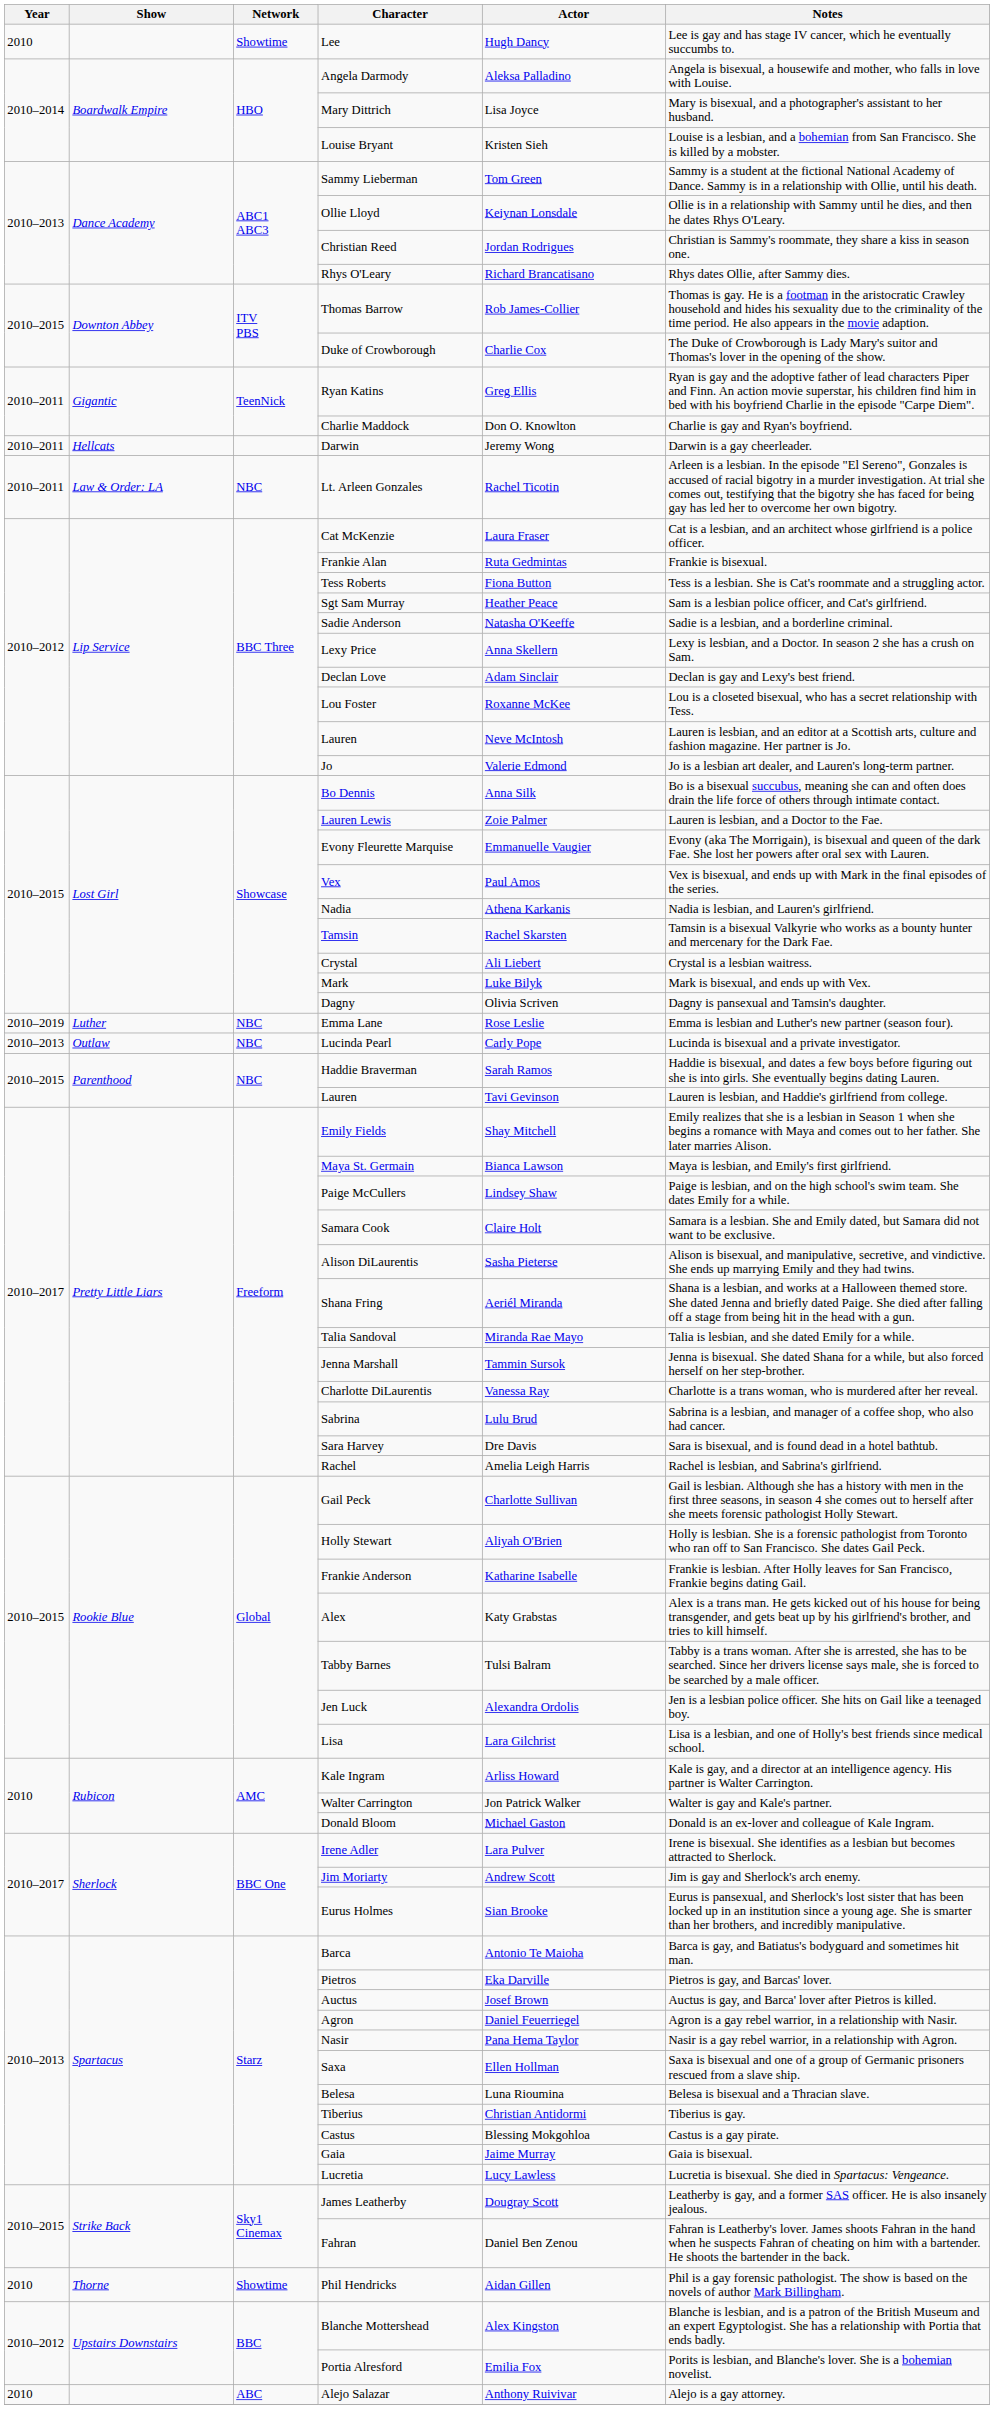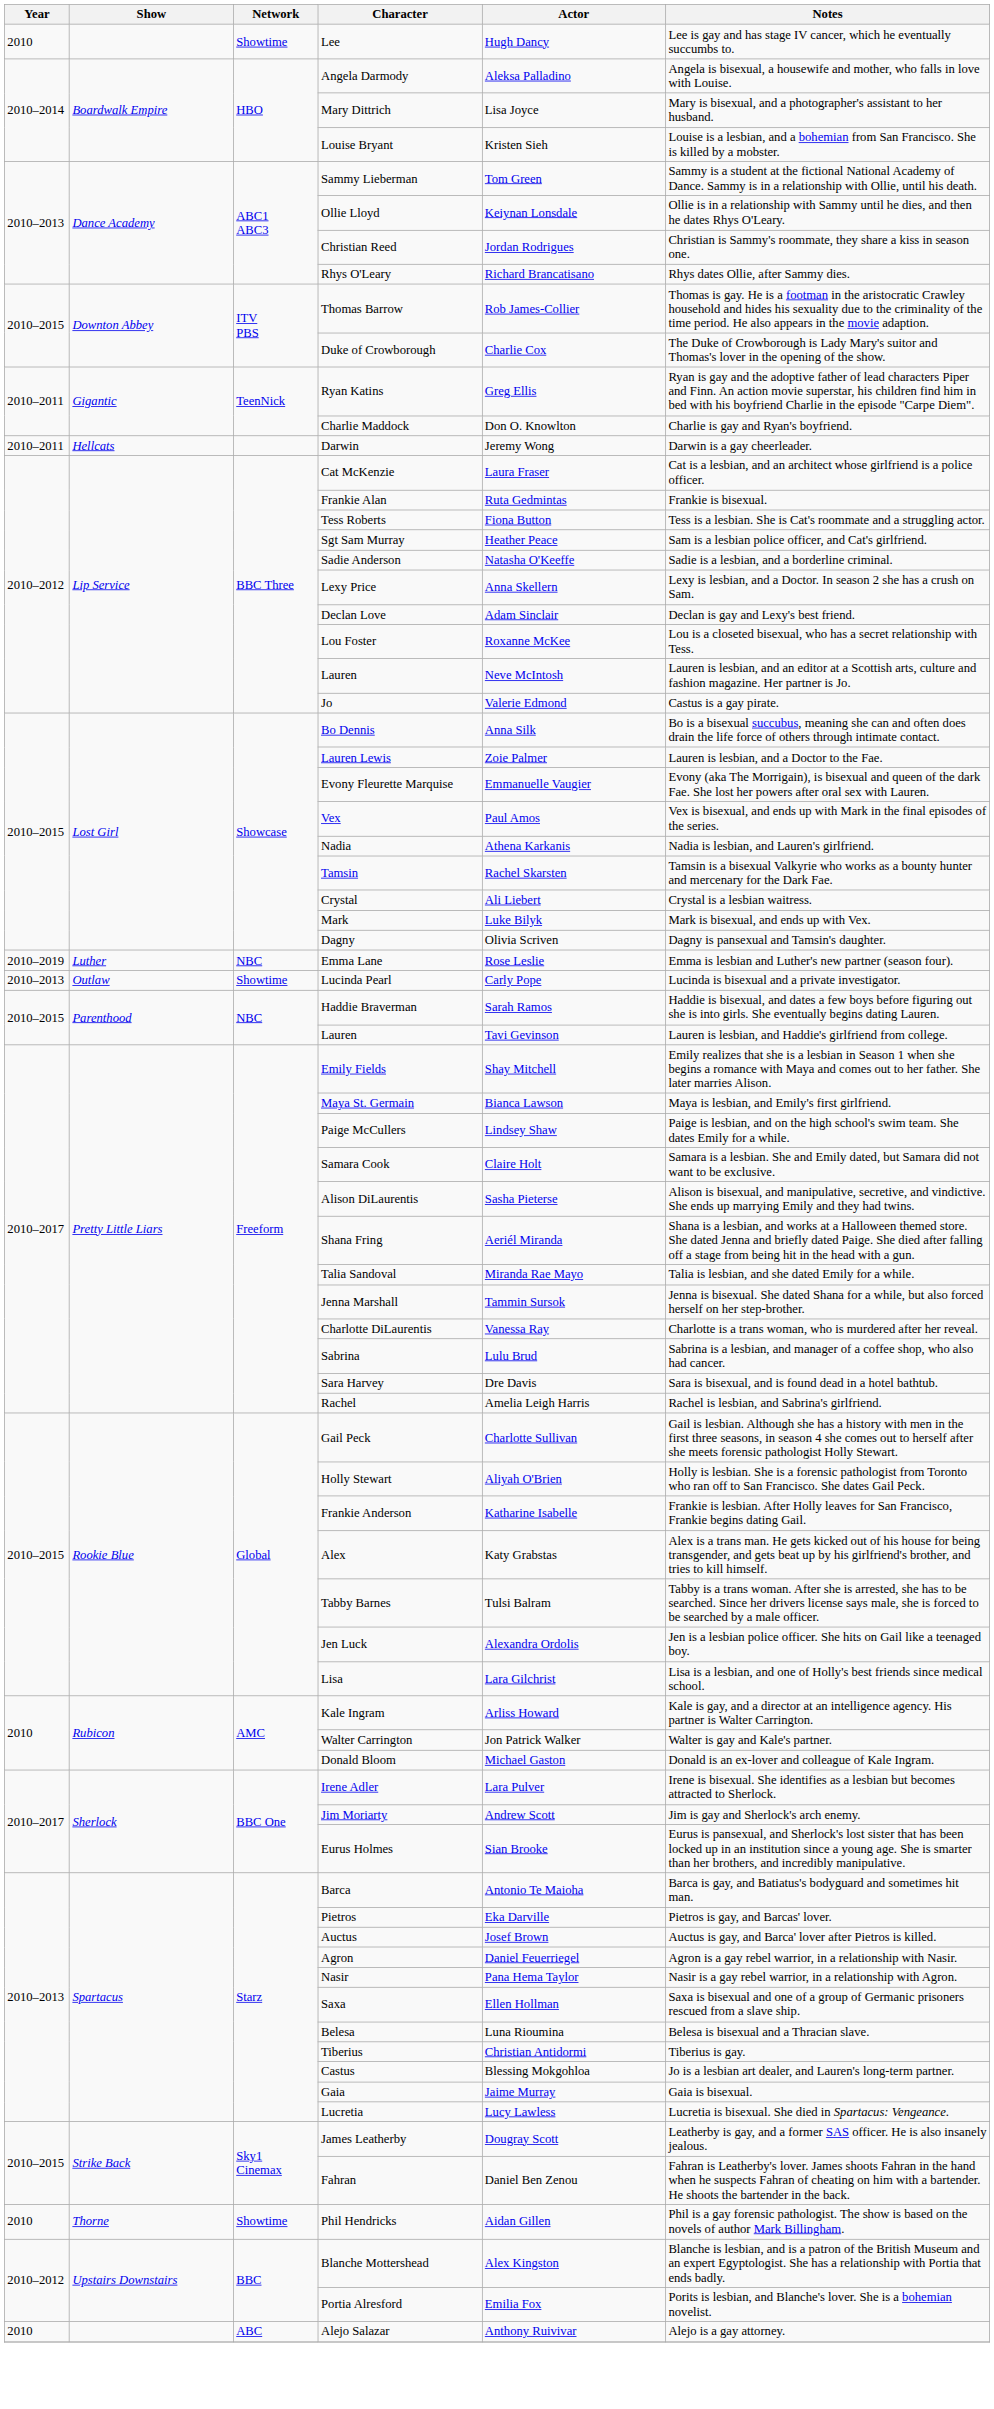- row: (118, 487)
(811, 765) Jo is a lesbian art dealer, and Lauren's long-term partner. -> (724, 703) Castus is a gay pirate.
(249, 1043) NBC -> (262, 980) Showtime
(724, 2134) Castus is a gay pirate. -> (811, 2071) Jo is a lesbian art dealer, and Lauren's long-term partner.
